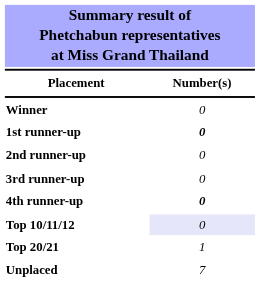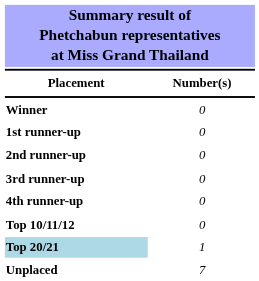(202, 132) bold -> (202, 132) normal
(202, 201) bold -> (202, 201) normal
(202, 224) lavender background -> (202, 224) no background
(32, 247) no background -> (32, 247) lightblue background
